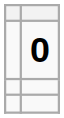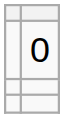(40, 49) bold -> (40, 49) normal
